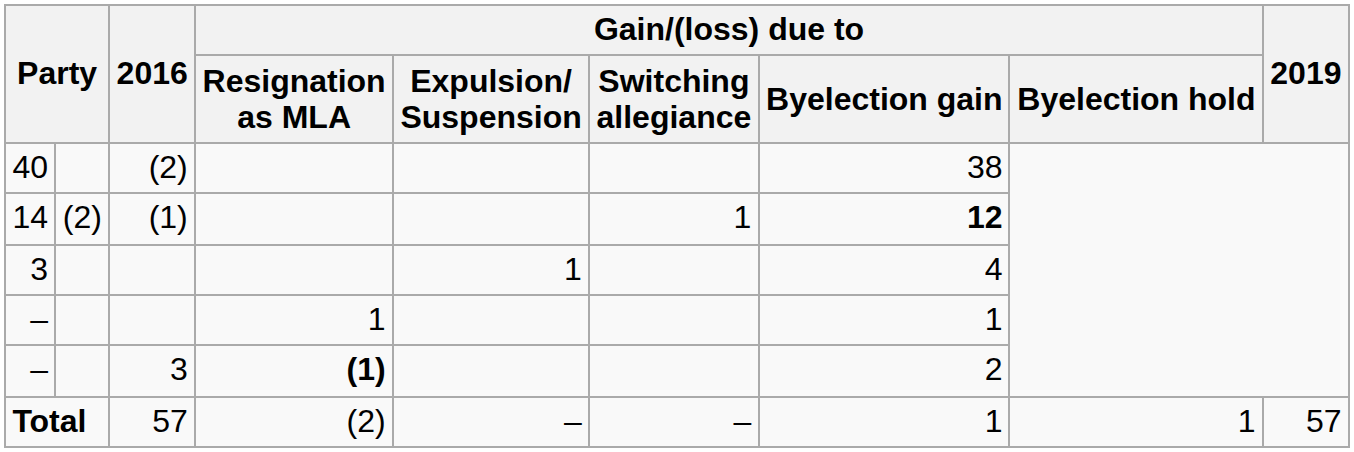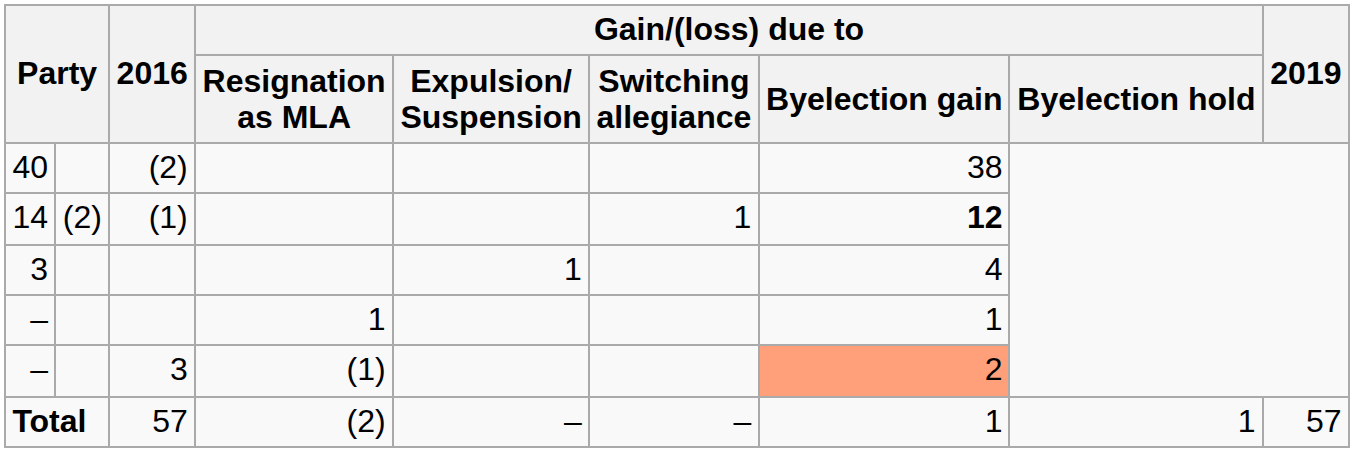(366, 370) bold -> (366, 370) normal
(994, 370) no background -> (994, 370) lightsalmon background
